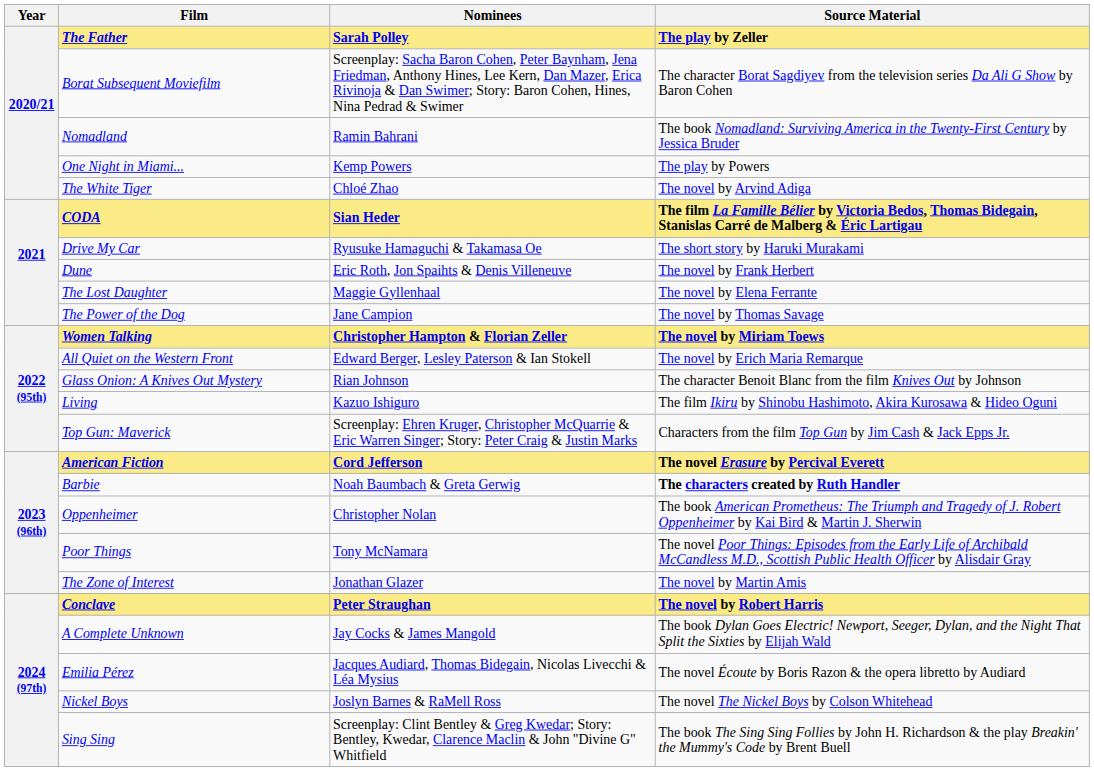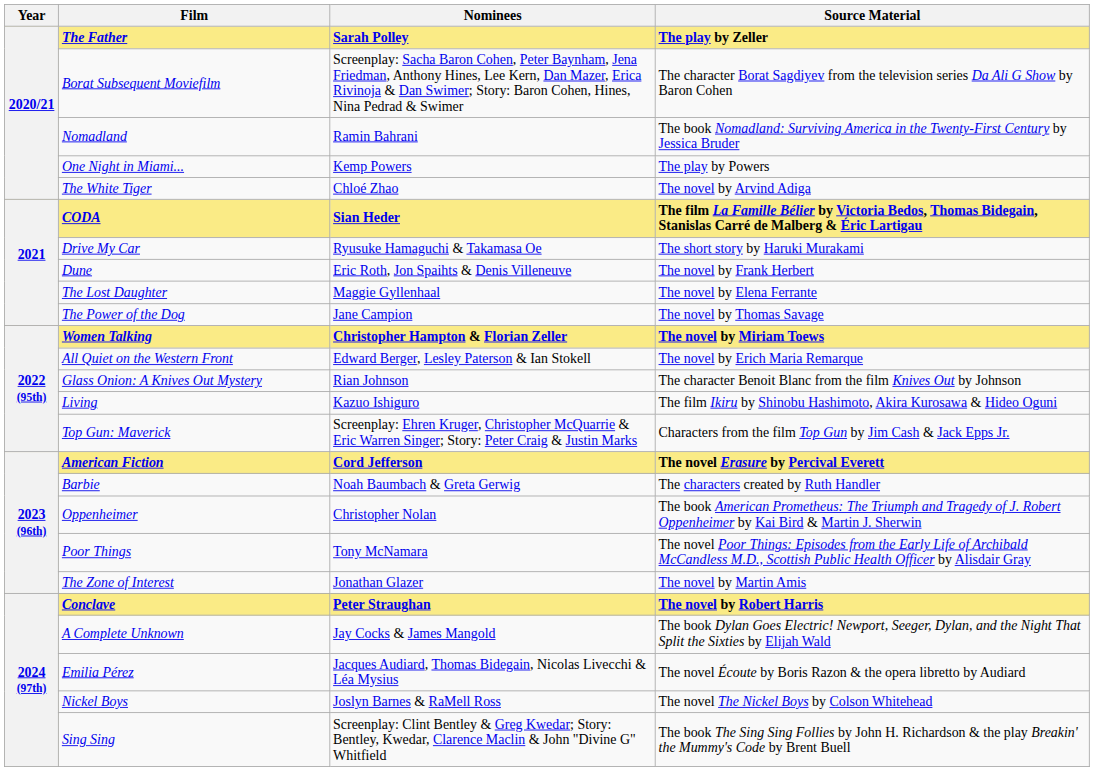(779, 484) bold -> (769, 484) normal
